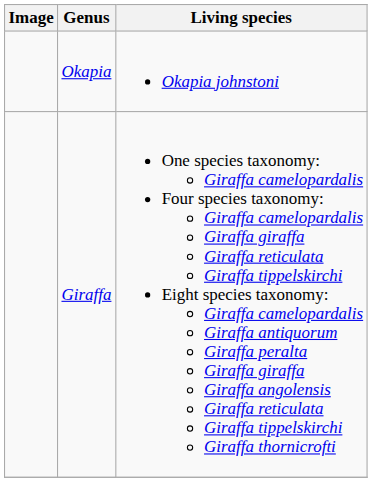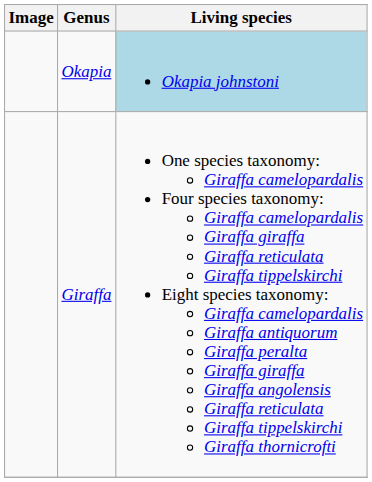(241, 81) no background -> (241, 81) lightblue background
